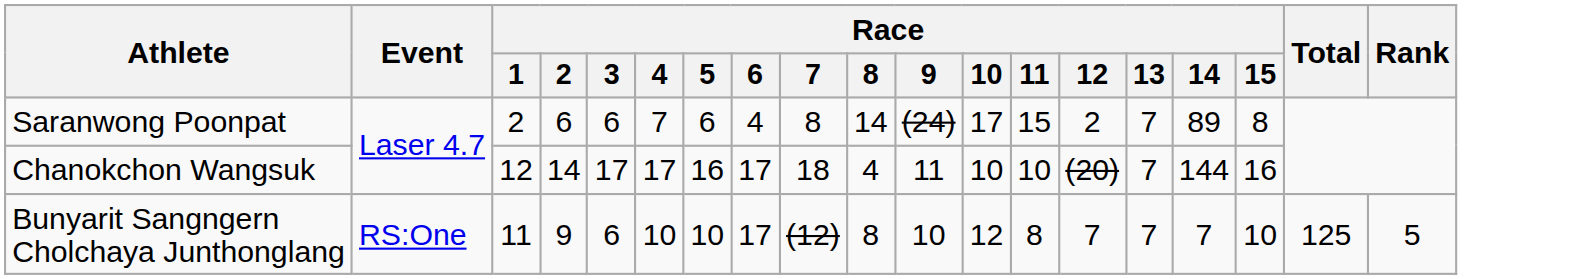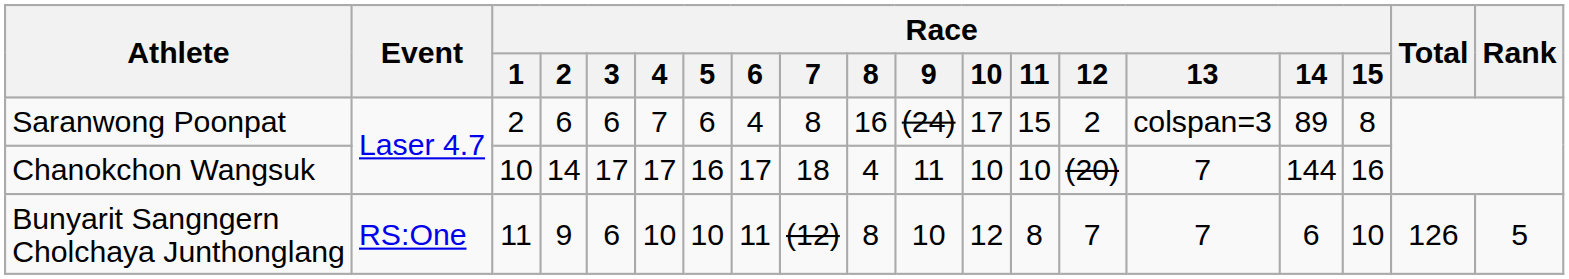(871, 122) 14 -> (871, 122) 16
(1149, 122) 7 -> (1203, 122) colspan=3
(516, 170) 12 -> (516, 170) 10
(755, 235) 17 -> (755, 235) 11
(1204, 235) 7 -> (1311, 235) 6
(1326, 235) 125 -> (1433, 235) 126
